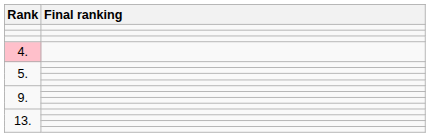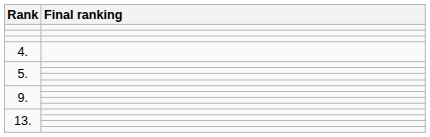(23, 52) pink background -> (23, 52) no background
